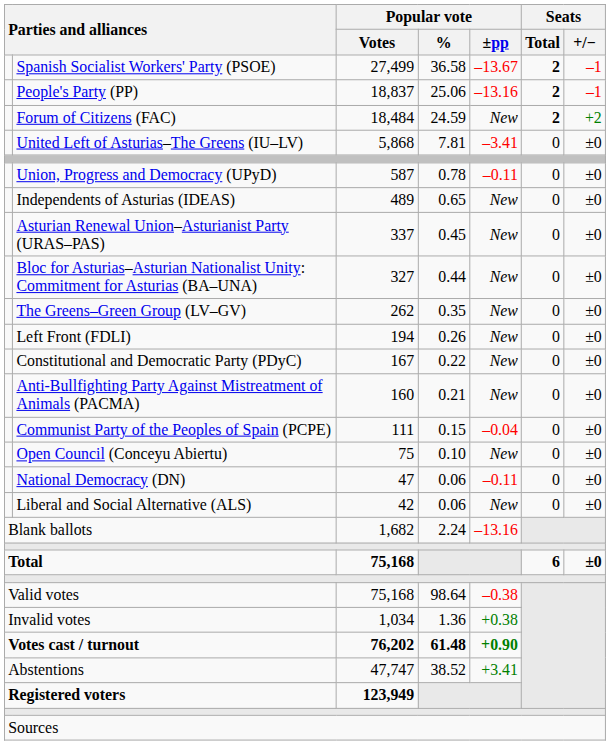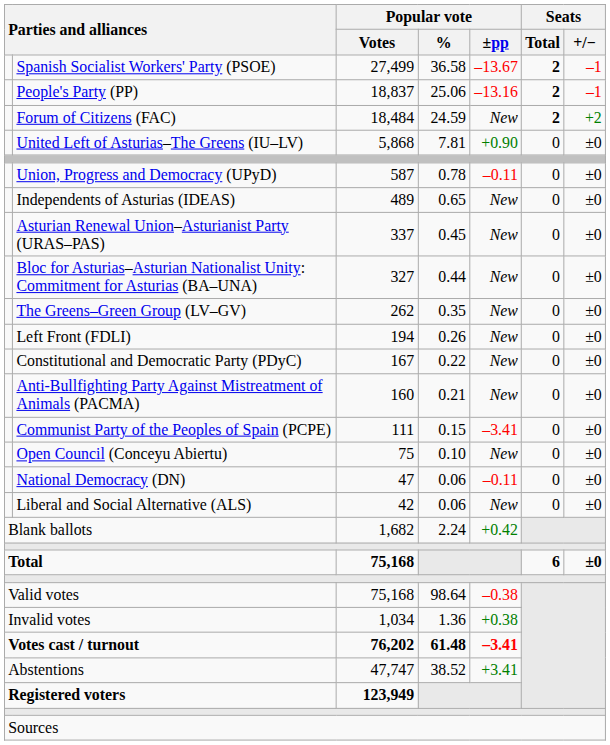(500, 142) –3.41 -> (500, 142) +0.90
(500, 429) –0.04 -> (500, 429) –3.41
(496, 530) –13.16 -> (500, 530) +0.42
(499, 645) +0.90 -> (500, 645) –3.41
